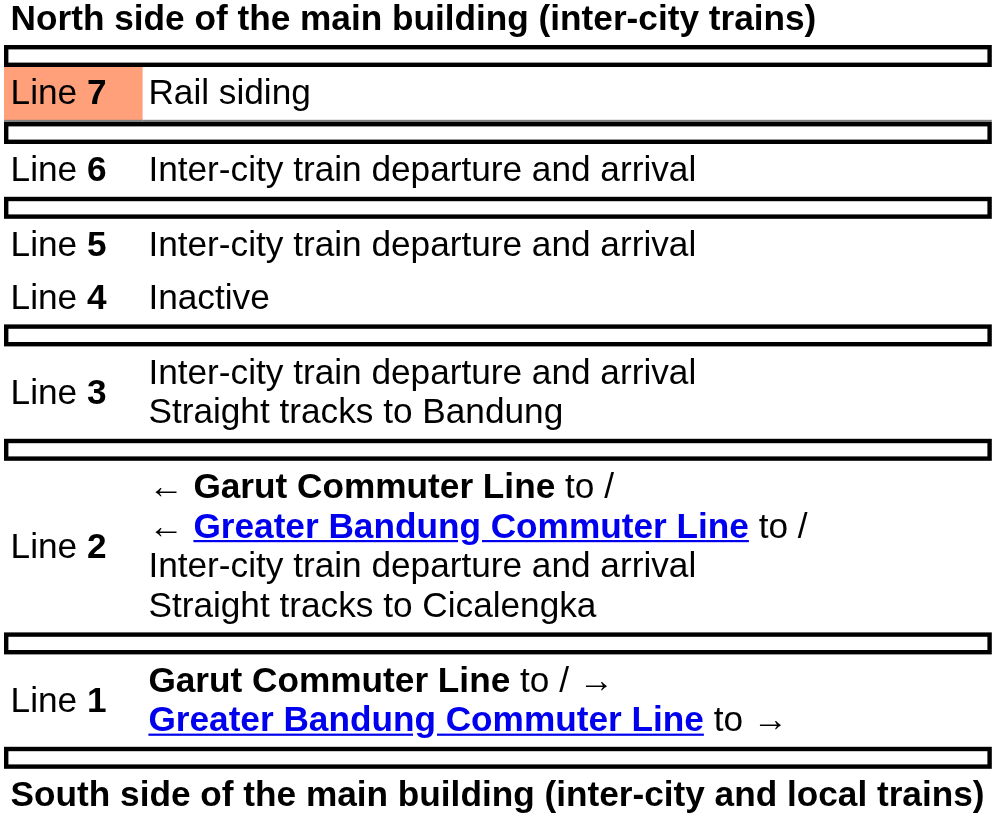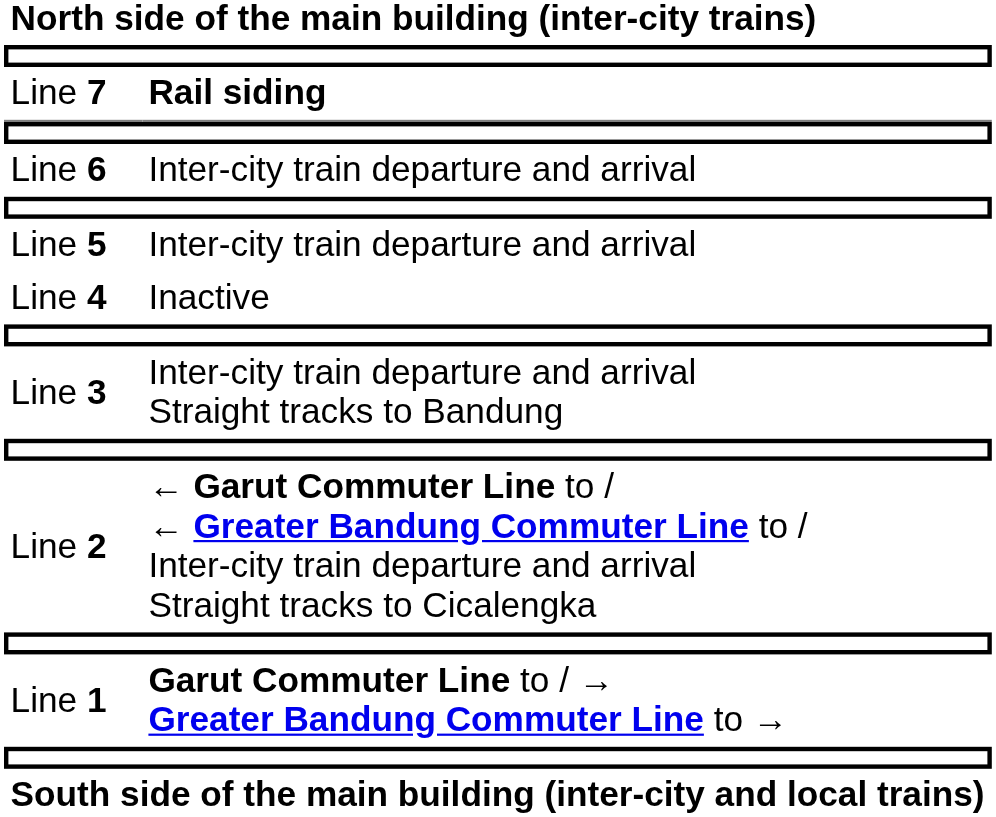(59, 92) lightsalmon background -> (59, 92) no background
(230, 92) normal -> (237, 92) bold
